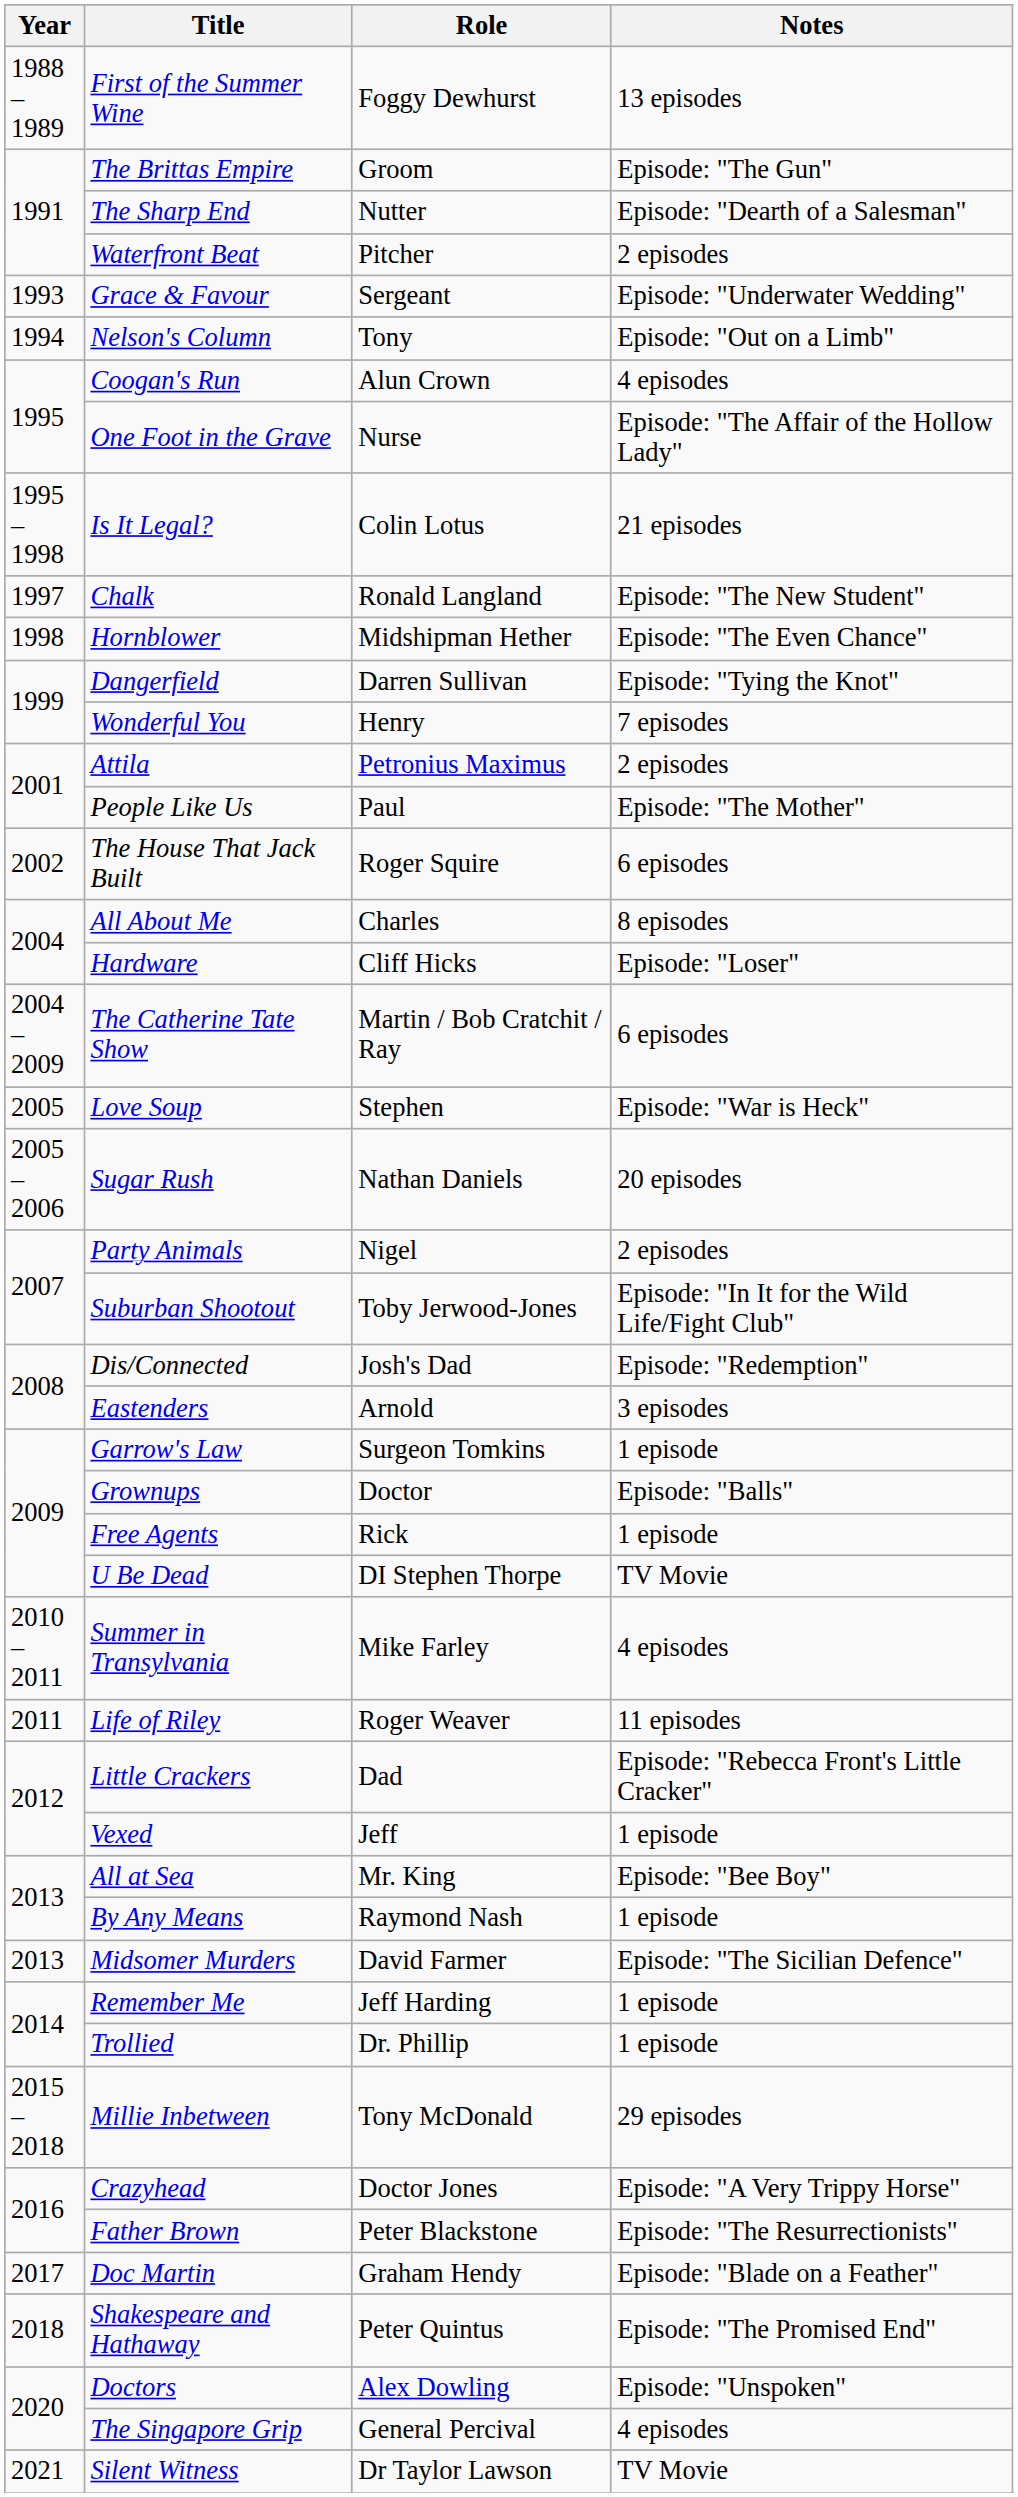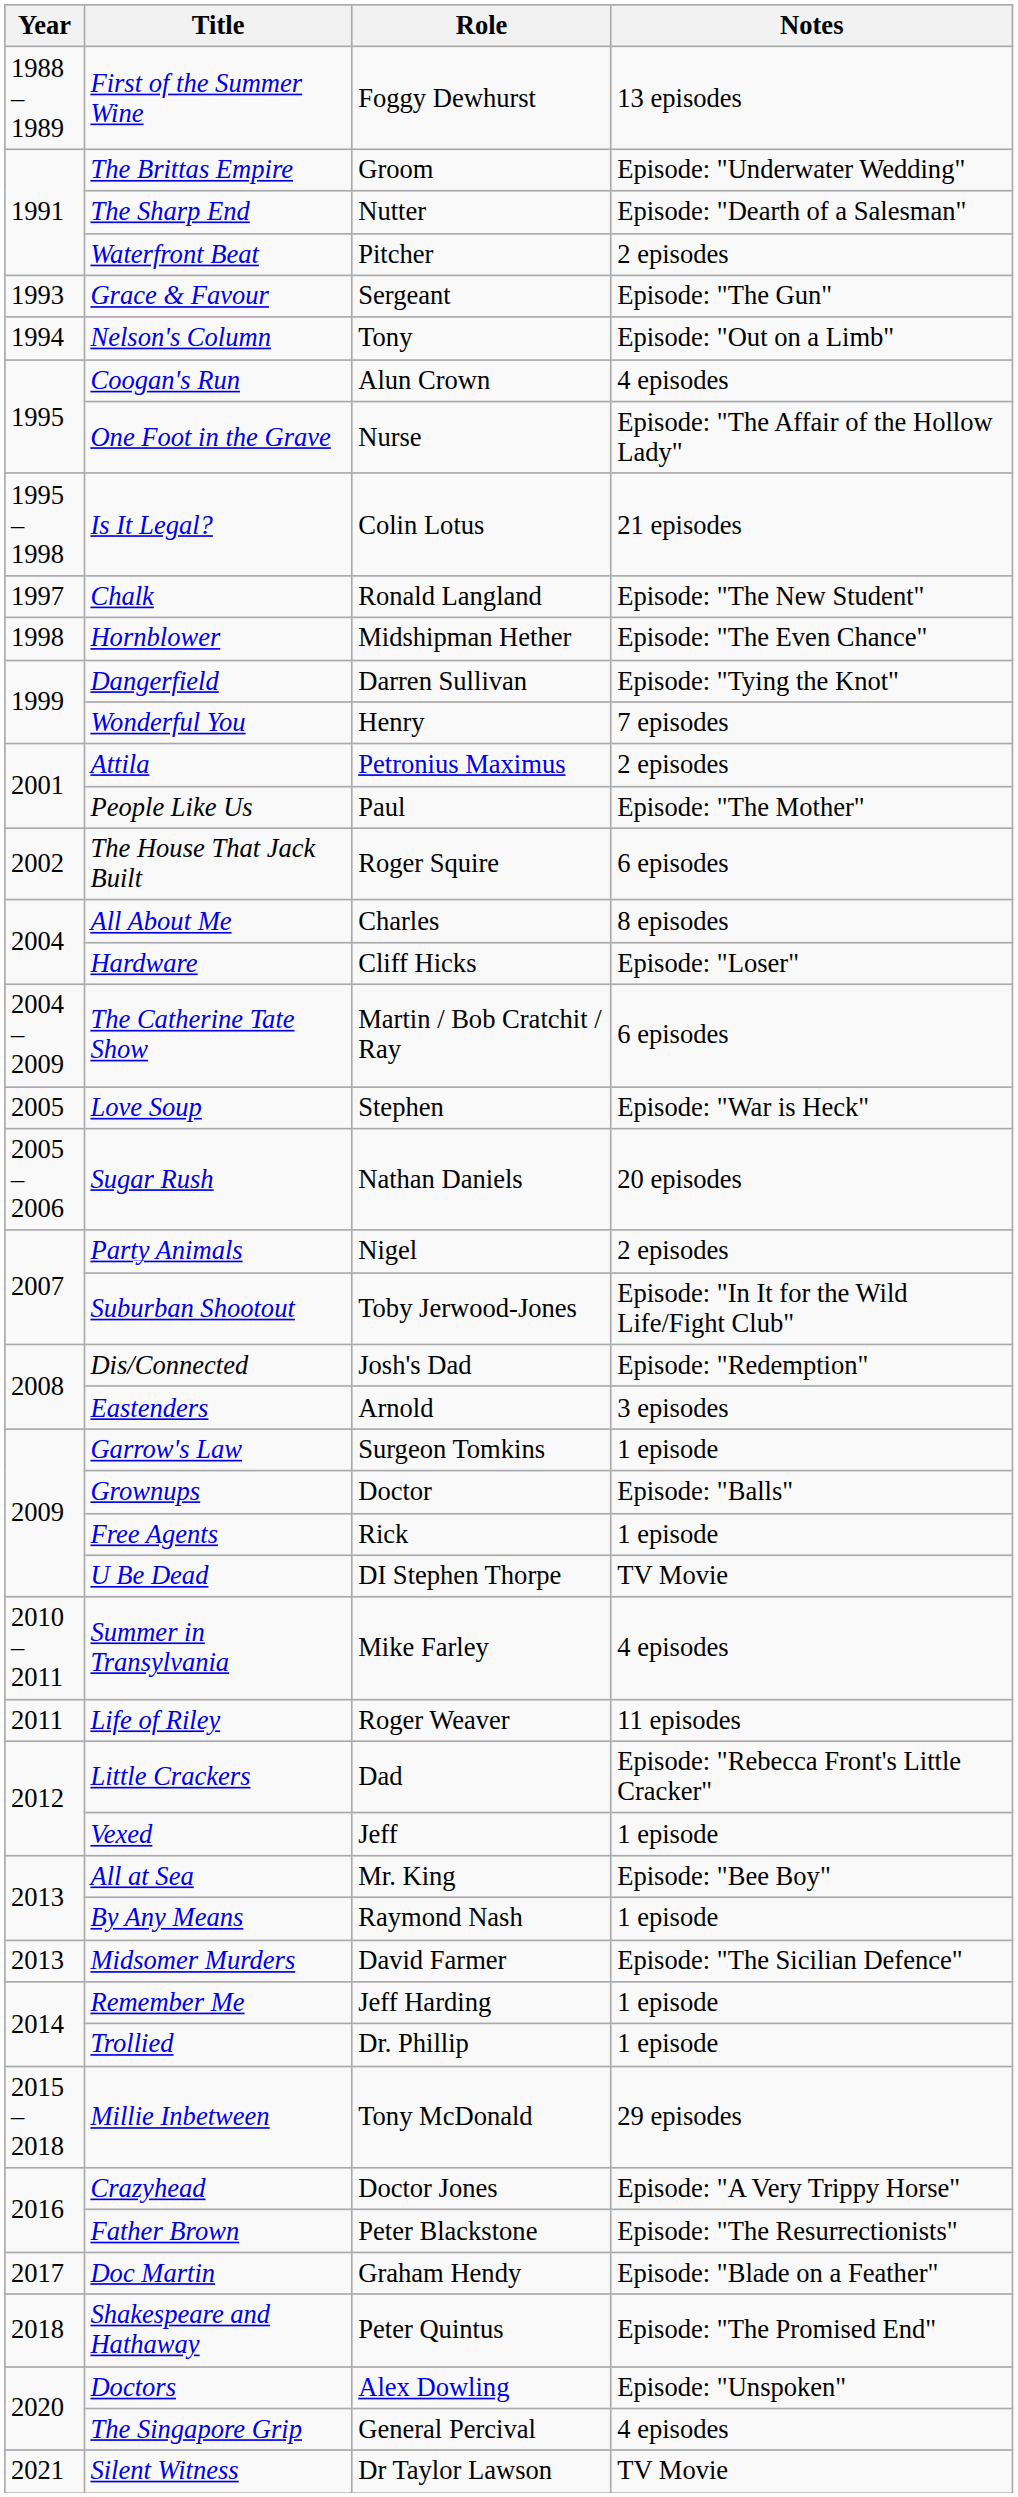(725, 169) Episode: "The Gun" -> (791, 169) Episode: "Underwater Wedding"
(791, 295) Episode: "Underwater Wedding" -> (725, 295) Episode: "The Gun"
